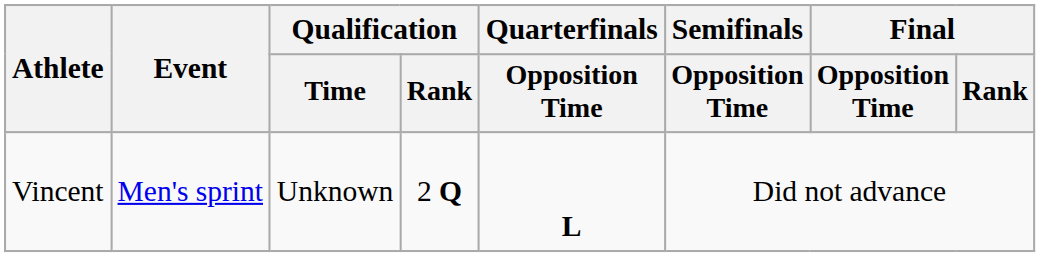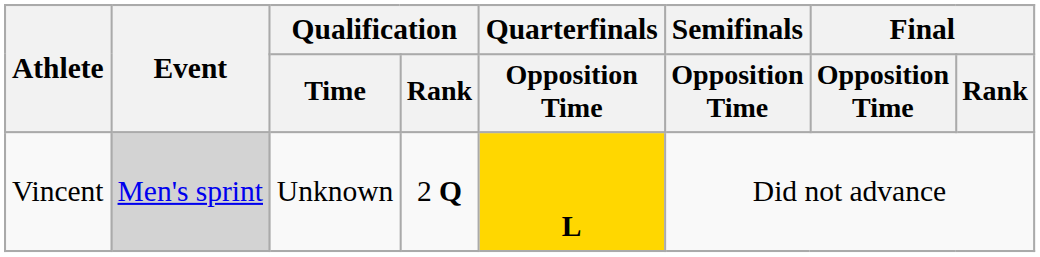(190, 191) no background -> (190, 191) lightgrey background
(572, 226) no background -> (572, 226) gold background
